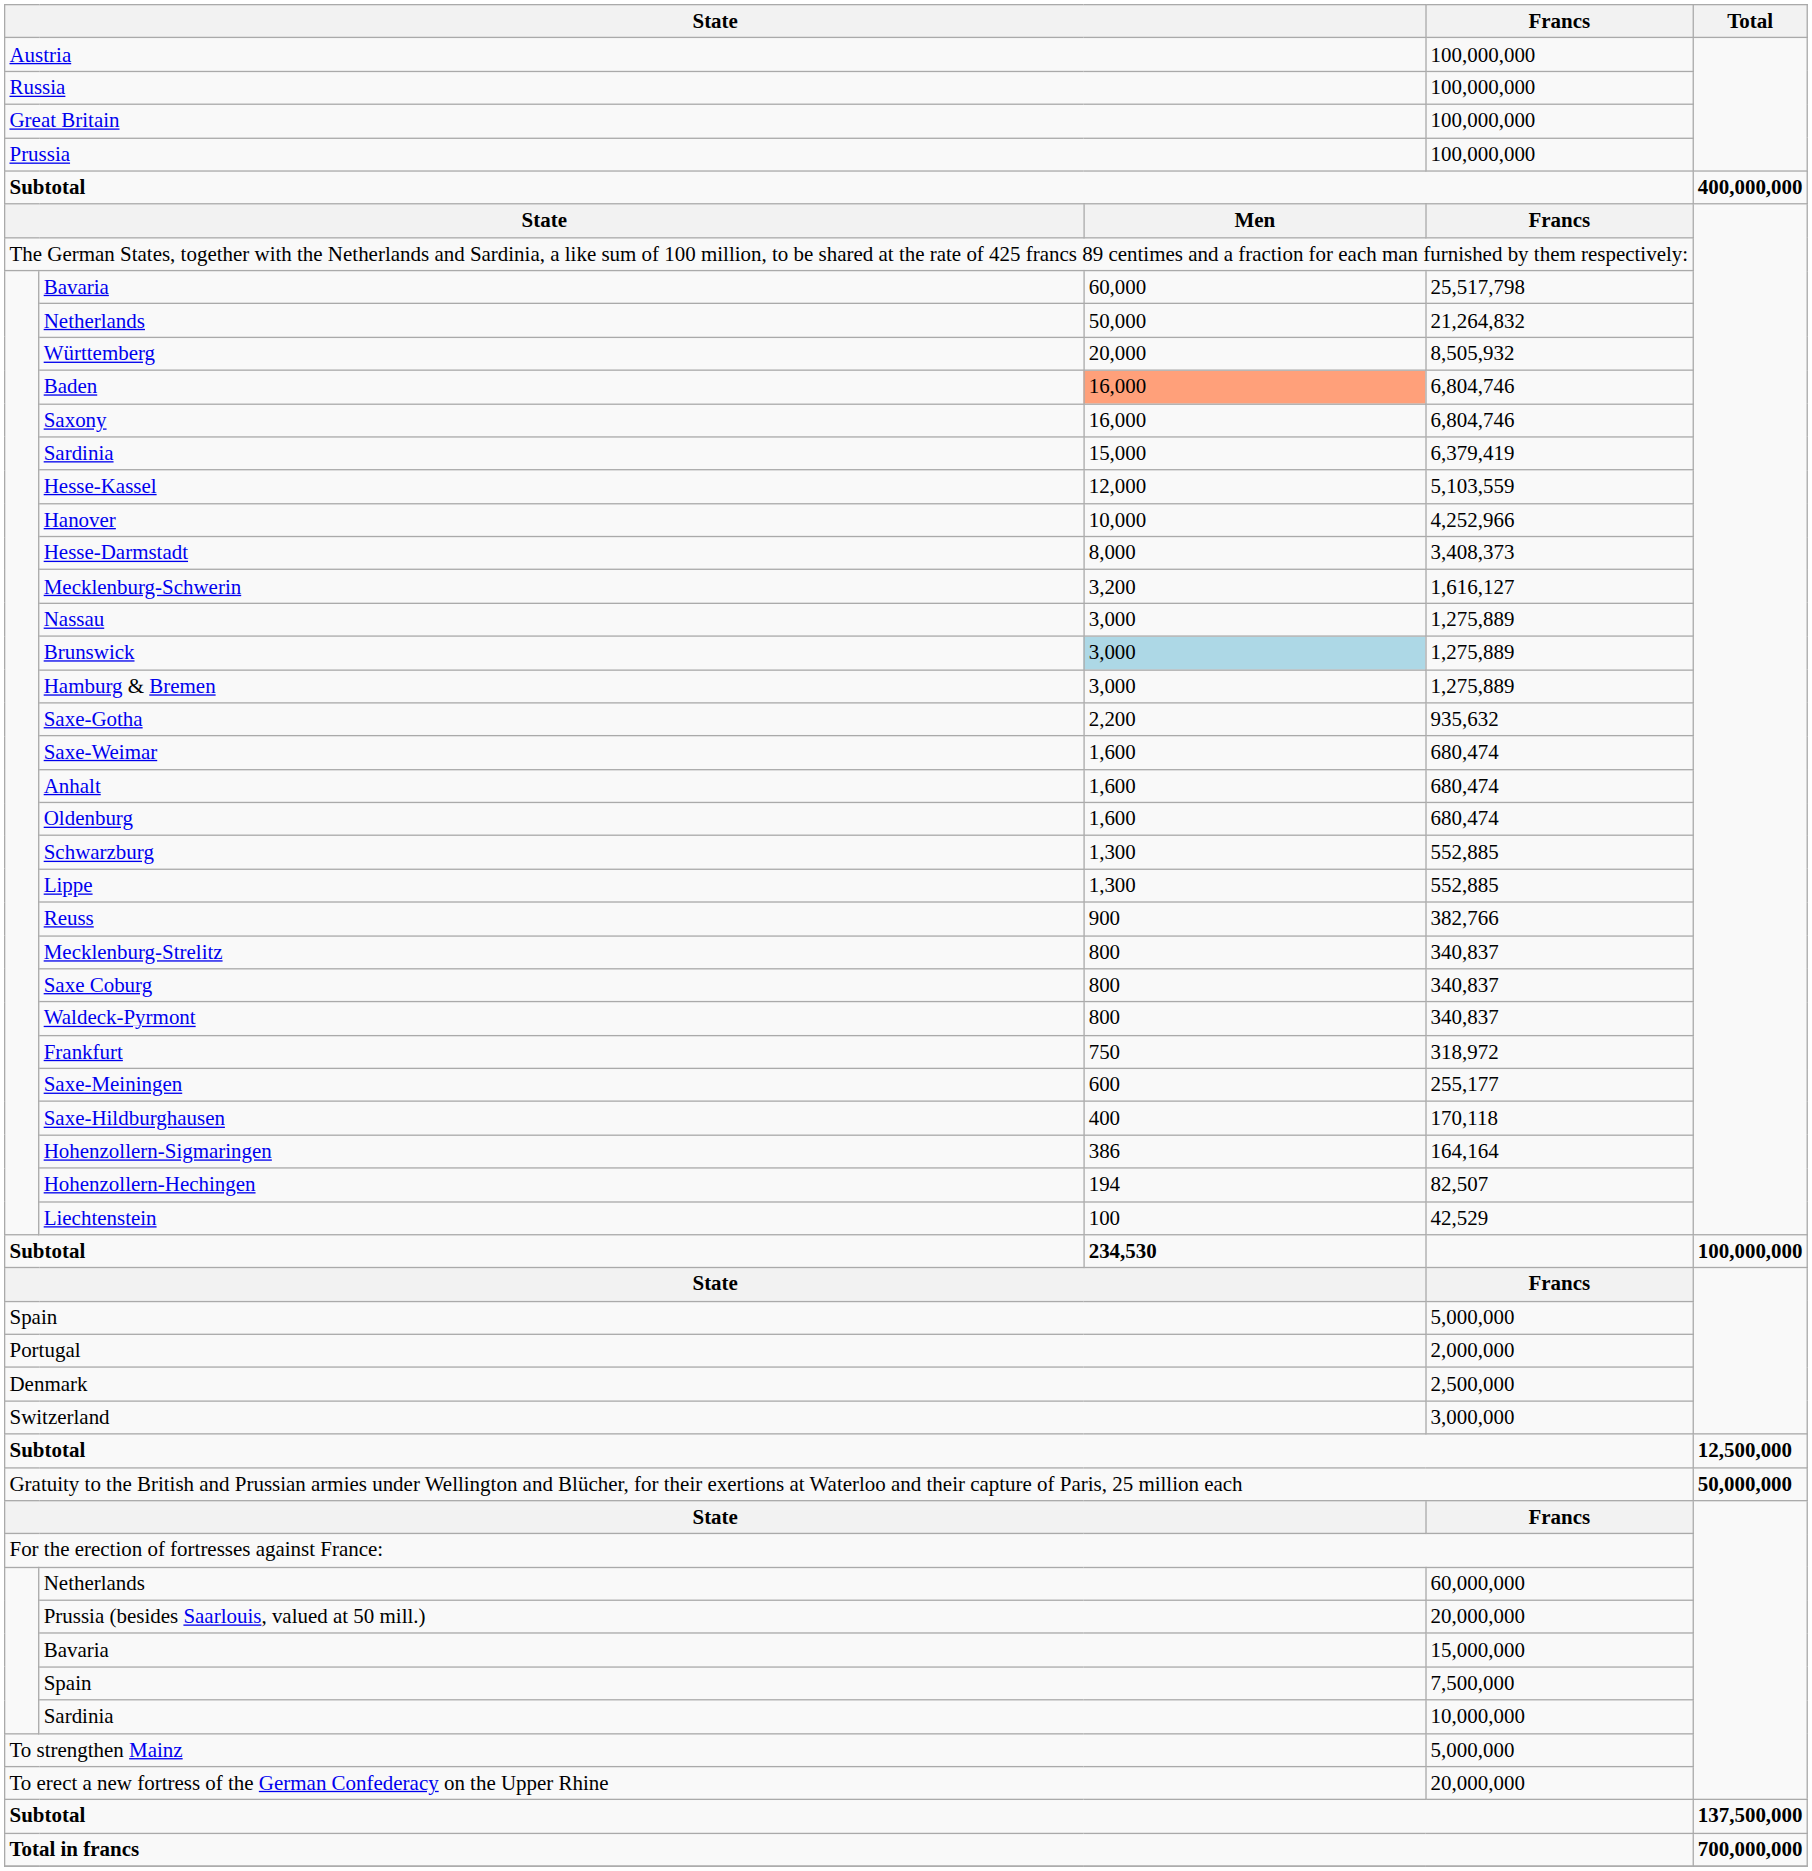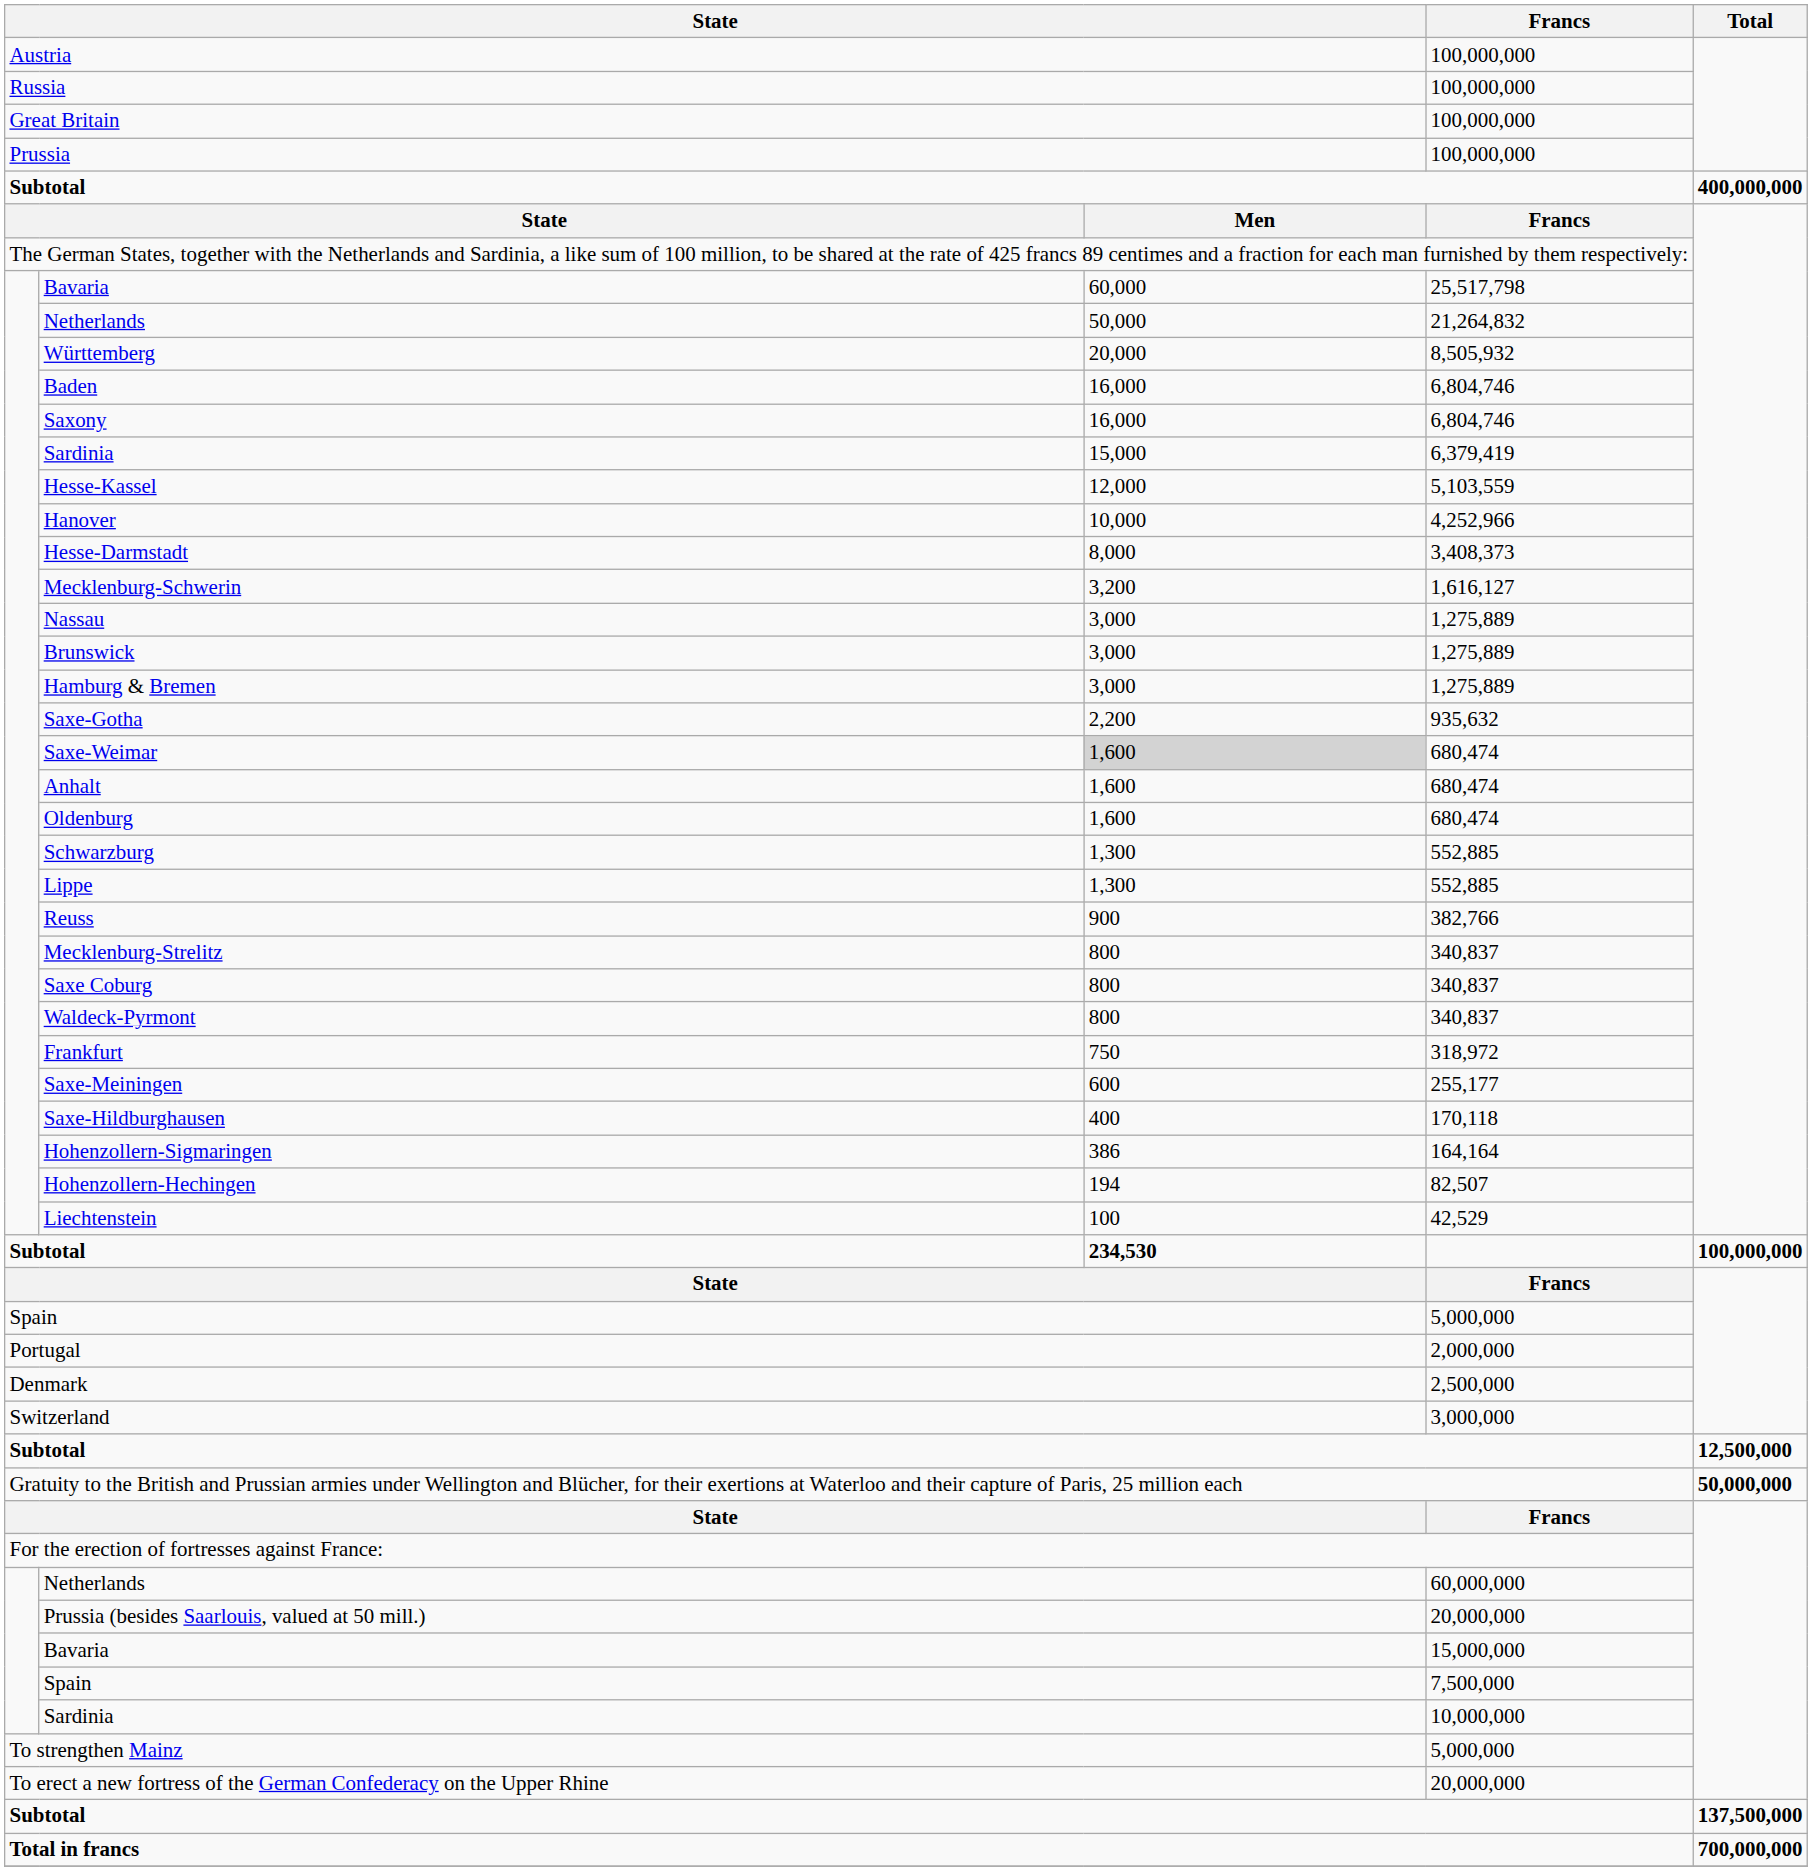(1117, 386) lightsalmon background -> (1117, 386) no background
(1112, 652) lightblue background -> (1112, 652) no background
(1112, 752) no background -> (1112, 752) lightgrey background
